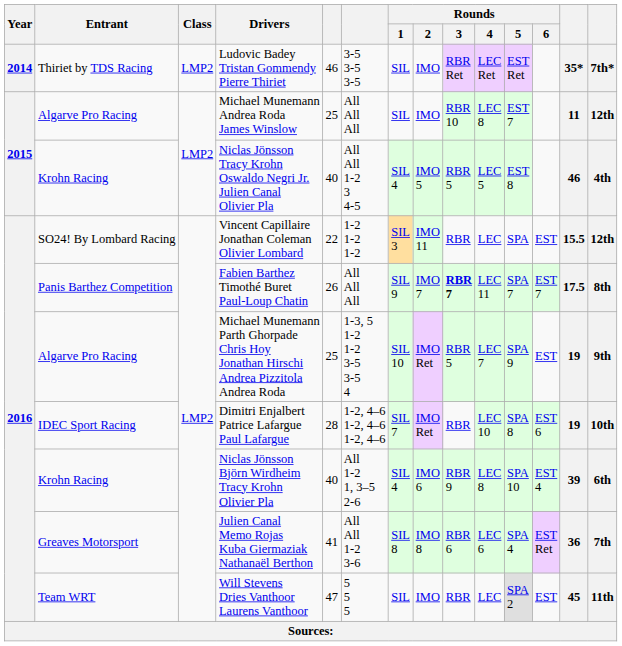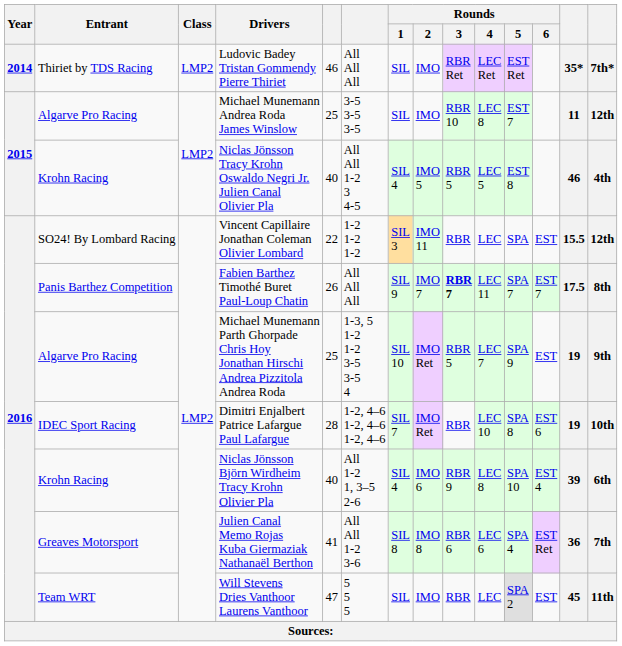(352, 68) 3-5 3-5 3-5 -> (352, 68) All All All
(352, 115) All All All -> (352, 115) 3-5 3-5 3-5
